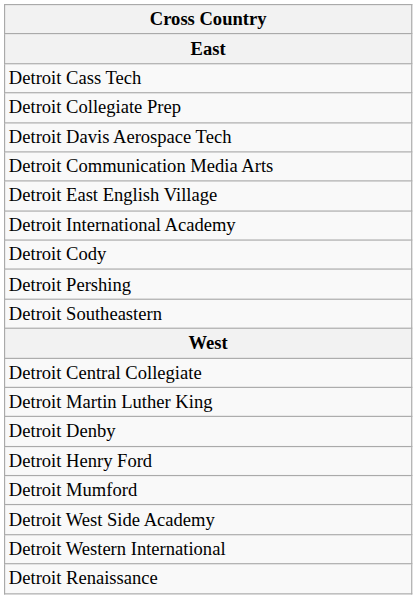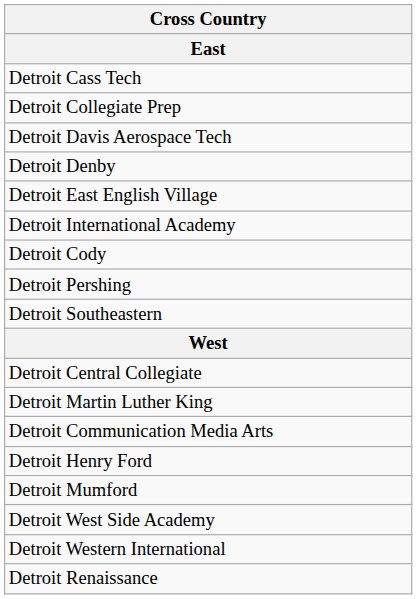(141, 166) Detroit Communication Media Arts -> (62, 166) Detroit Denby
(62, 431) Detroit Denby -> (141, 431) Detroit Communication Media Arts
